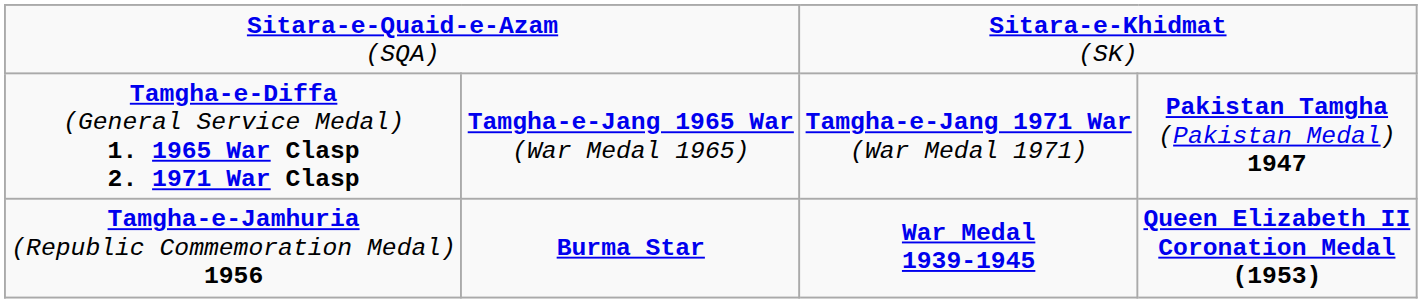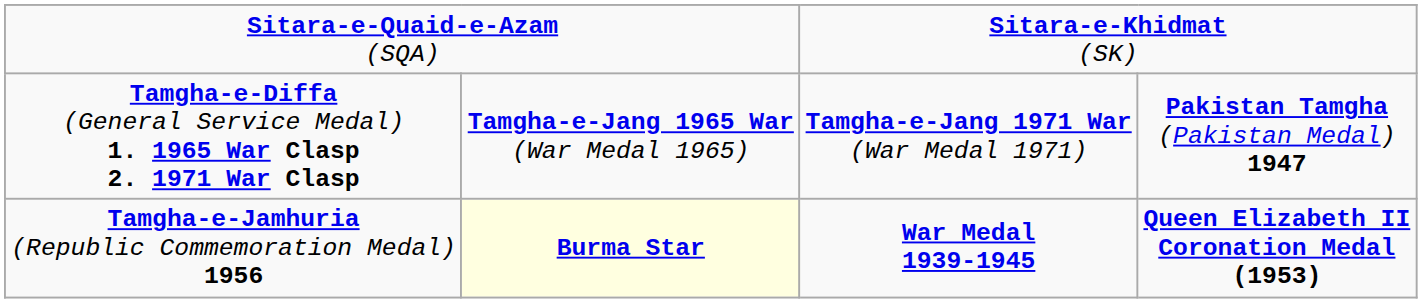(631, 248) no background -> (631, 248) lightyellow background
